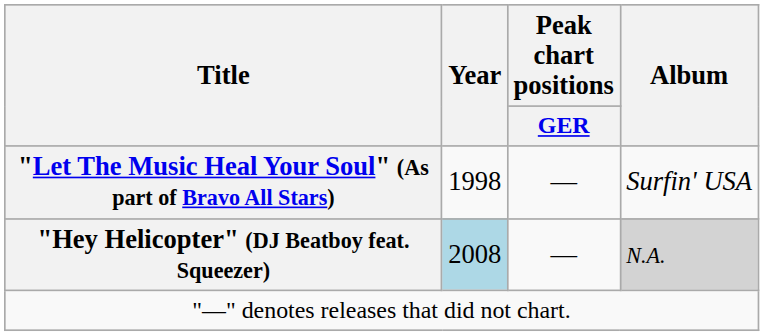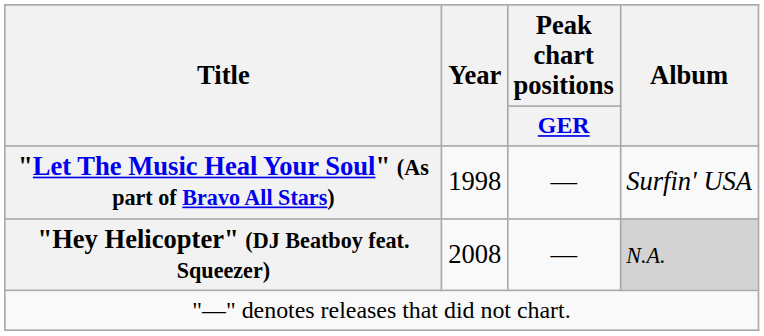(475, 253) lightblue background -> (475, 253) no background
